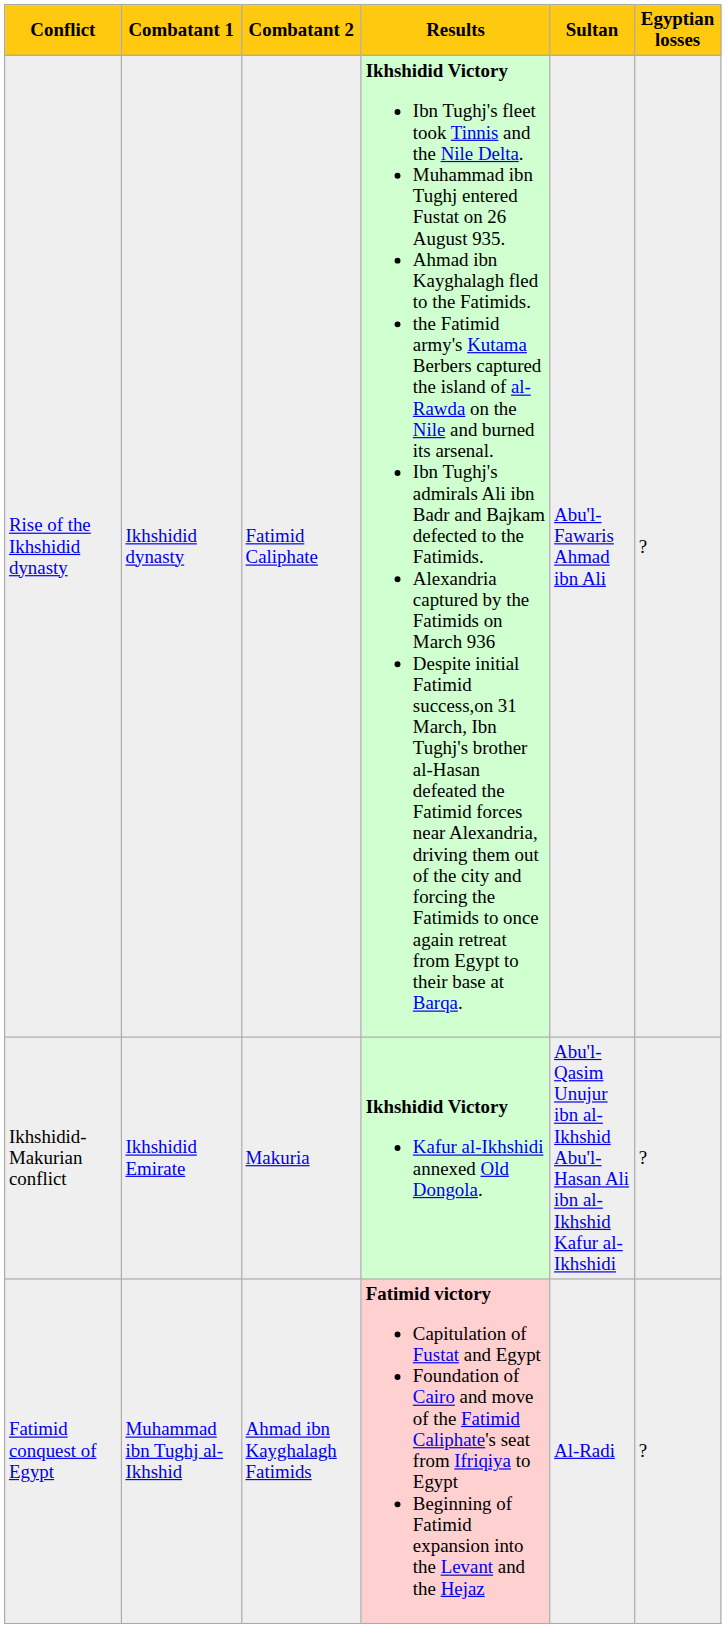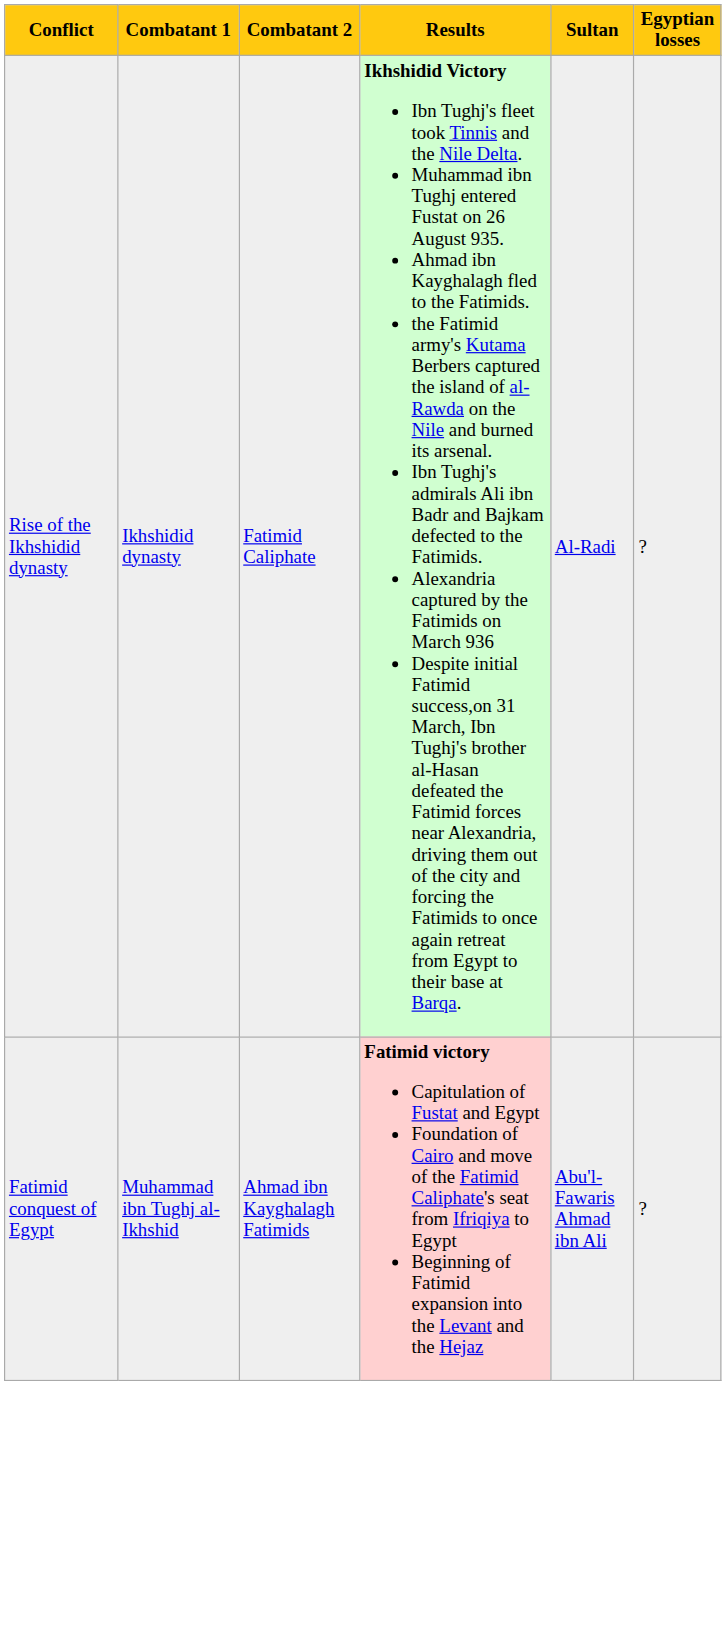(584, 546) Abu'l-Fawaris Ahmad ibn Ali -> (585, 546) Al-Radi
- row: (48, 1157)
(584, 1450) Al-Radi -> (585, 1208) Abu'l-Fawaris Ahmad ibn Ali
